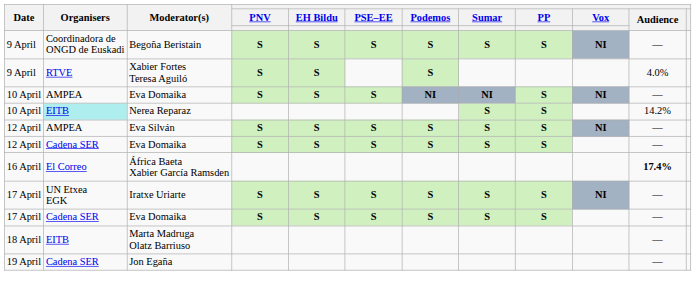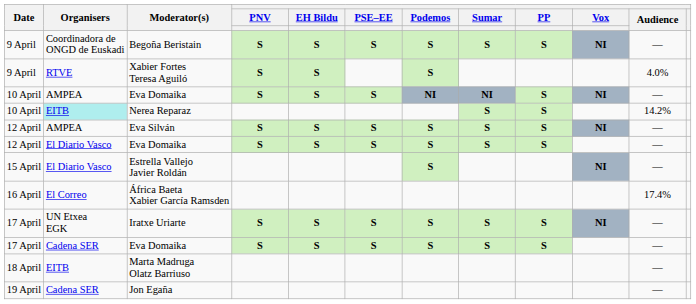(72, 144) Cadena SER -> (79, 144) El Diario Vasco
+ row: (24, 167)
(658, 167) bold -> (658, 195) normal
